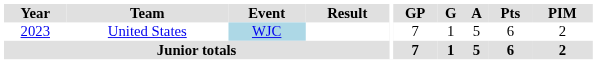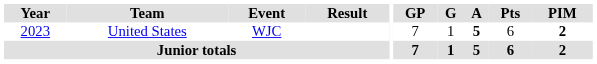(267, 31) lightblue background -> (267, 31) no background
(476, 31) normal -> (476, 31) bold
(562, 31) normal -> (562, 31) bold
